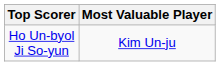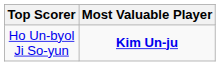(147, 43) normal -> (147, 43) bold
